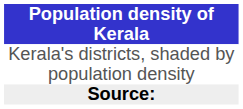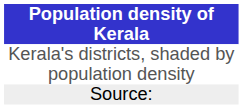(121, 94) bold -> (121, 94) normal
